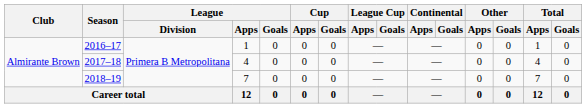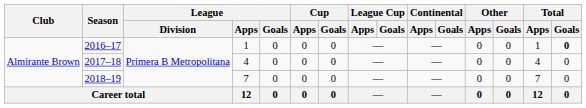(567, 45) normal -> (567, 45) bold
